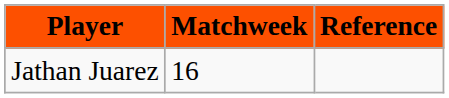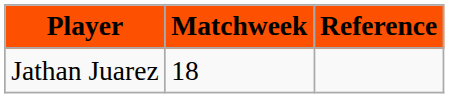(185, 69) 16 -> (185, 69) 18
